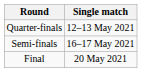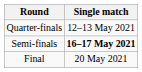(101, 43) normal -> (101, 43) bold
